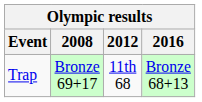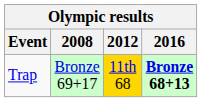(123, 75) no background -> (123, 75) gold background
(168, 75) normal -> (169, 75) bold
